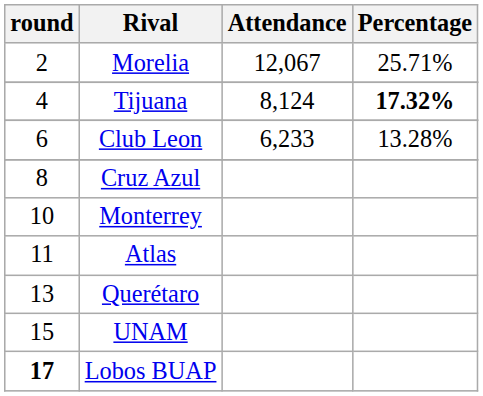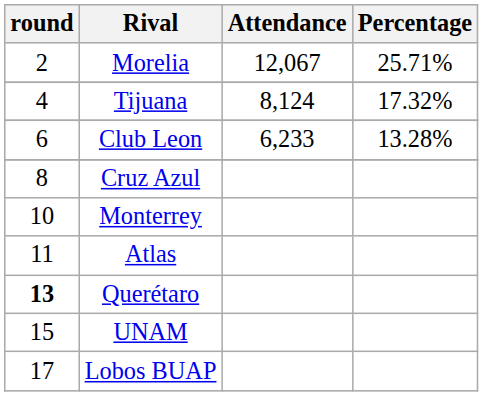(415, 100) bold -> (415, 100) normal
(42, 293) normal -> (42, 293) bold
(42, 370) bold -> (42, 370) normal
